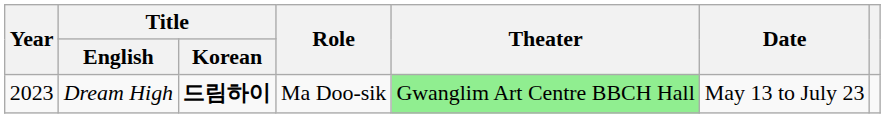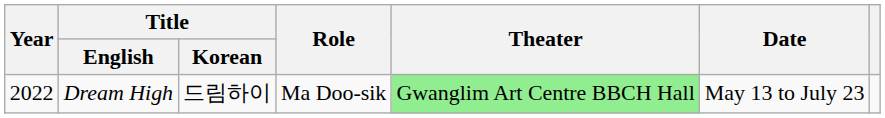(32, 93) 2023 -> (32, 93) 2022
(227, 92) bold -> (227, 92) normal
